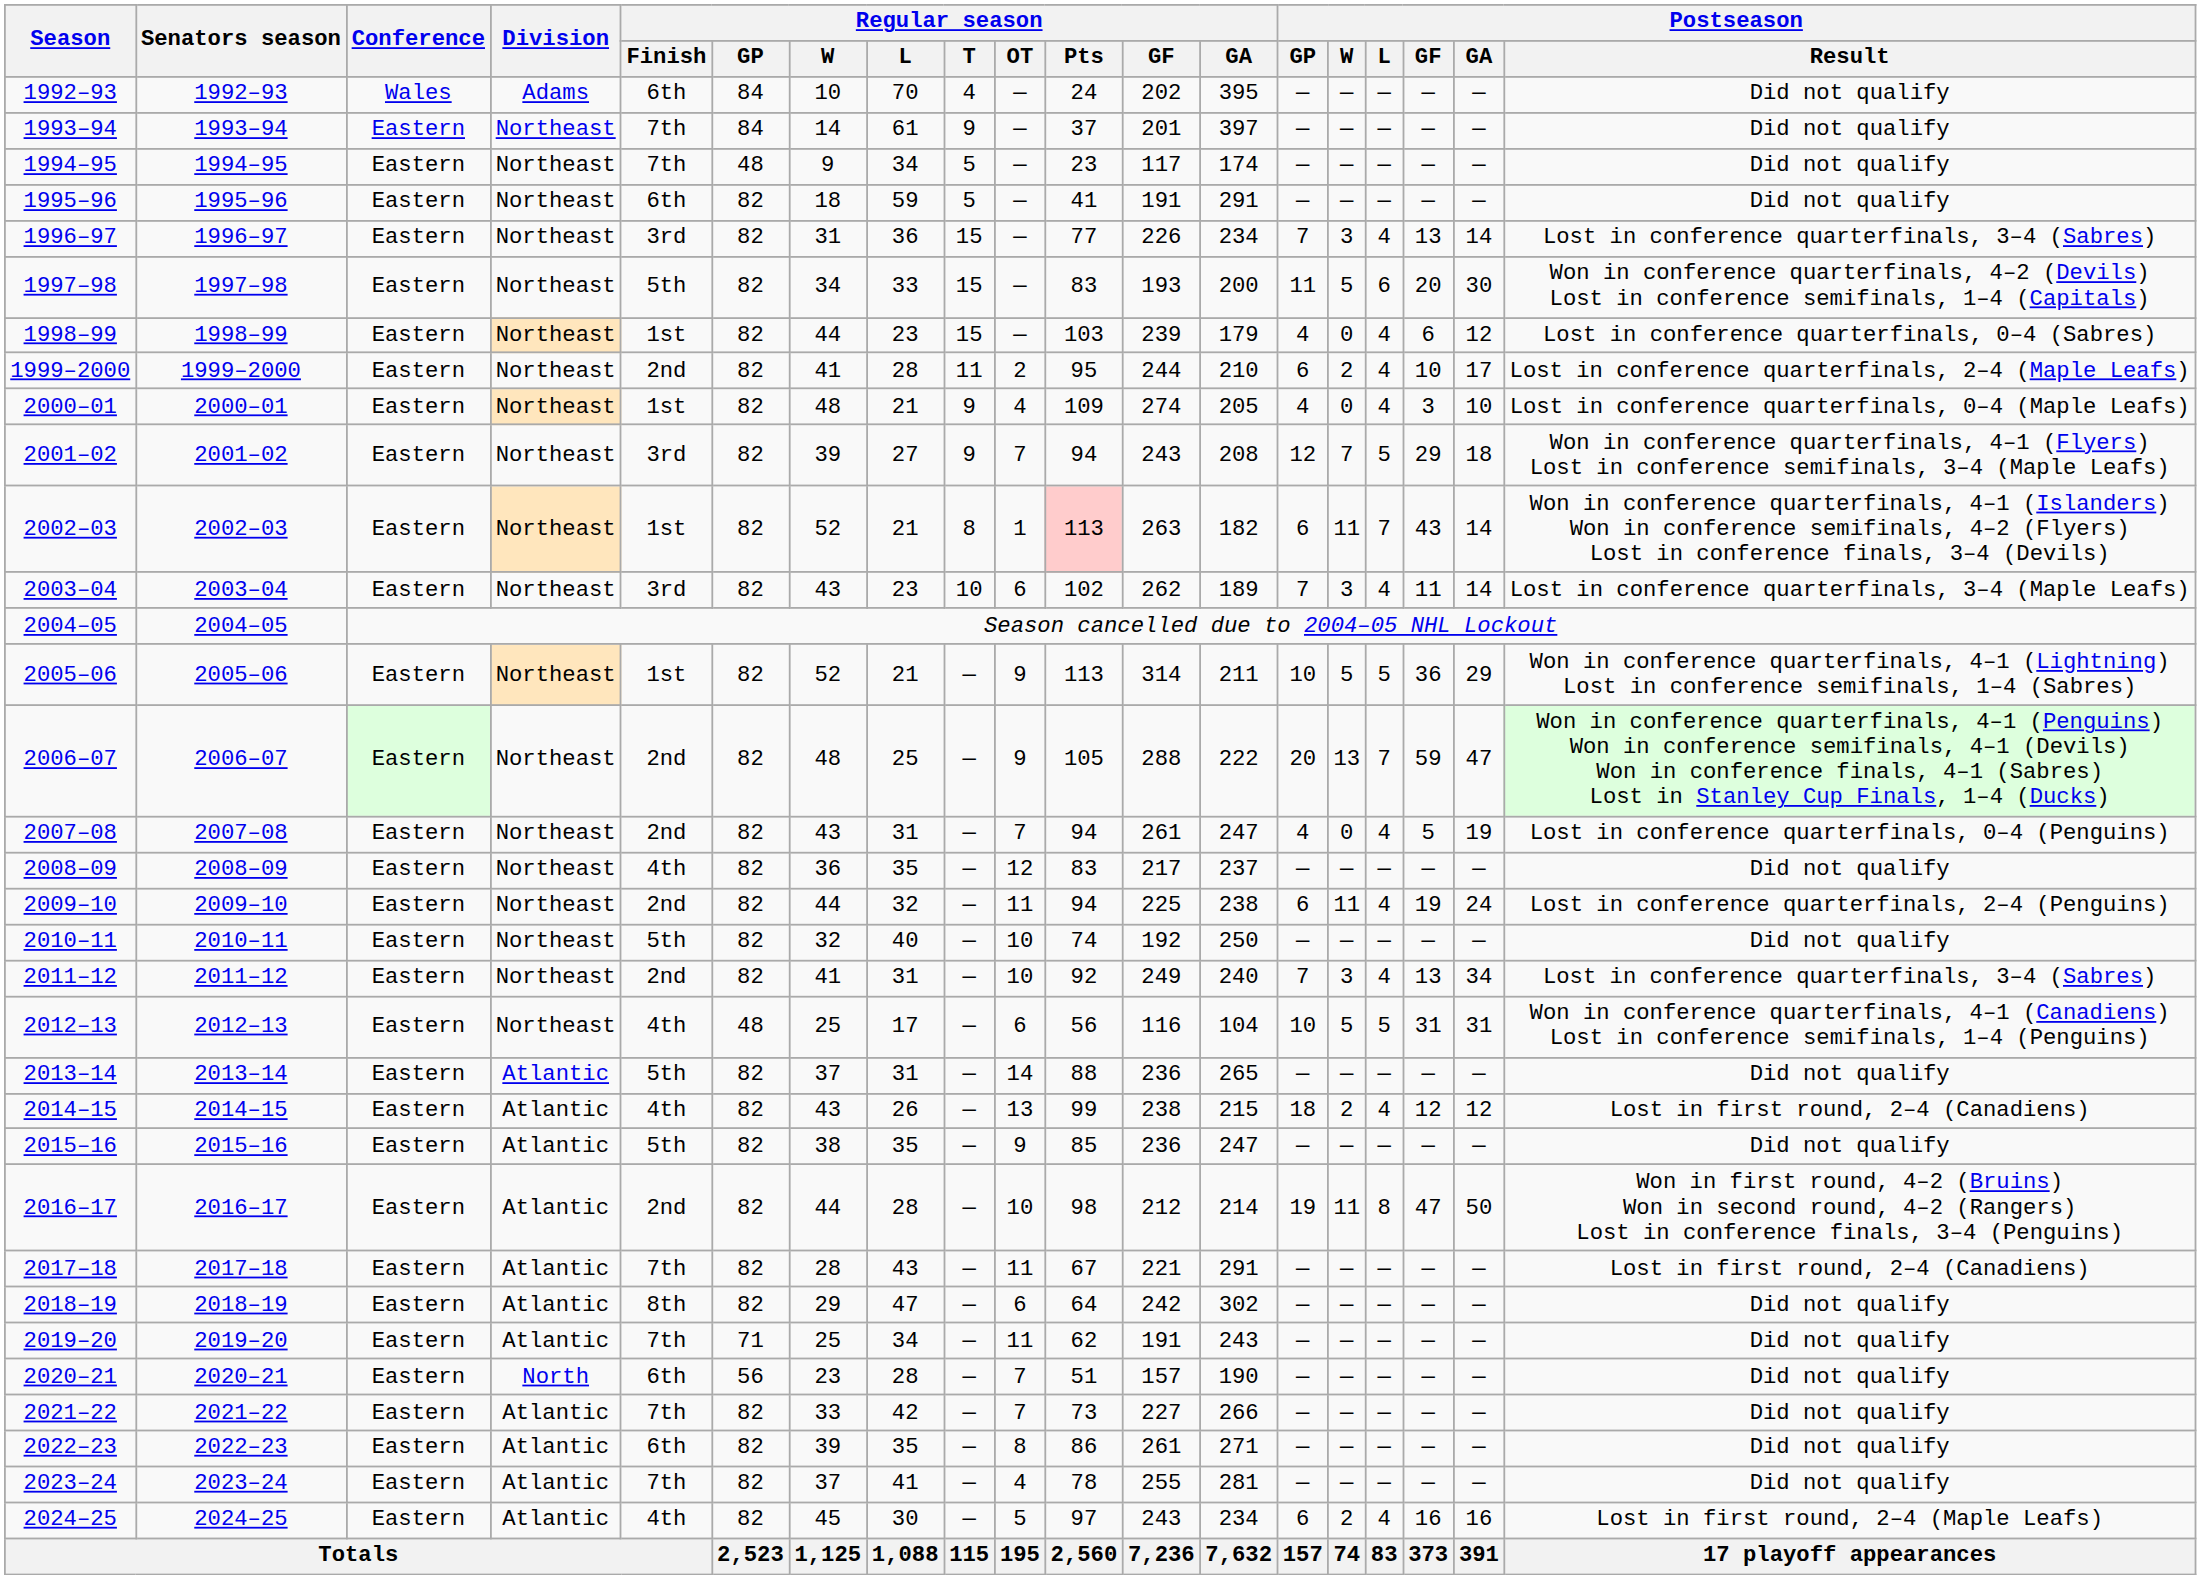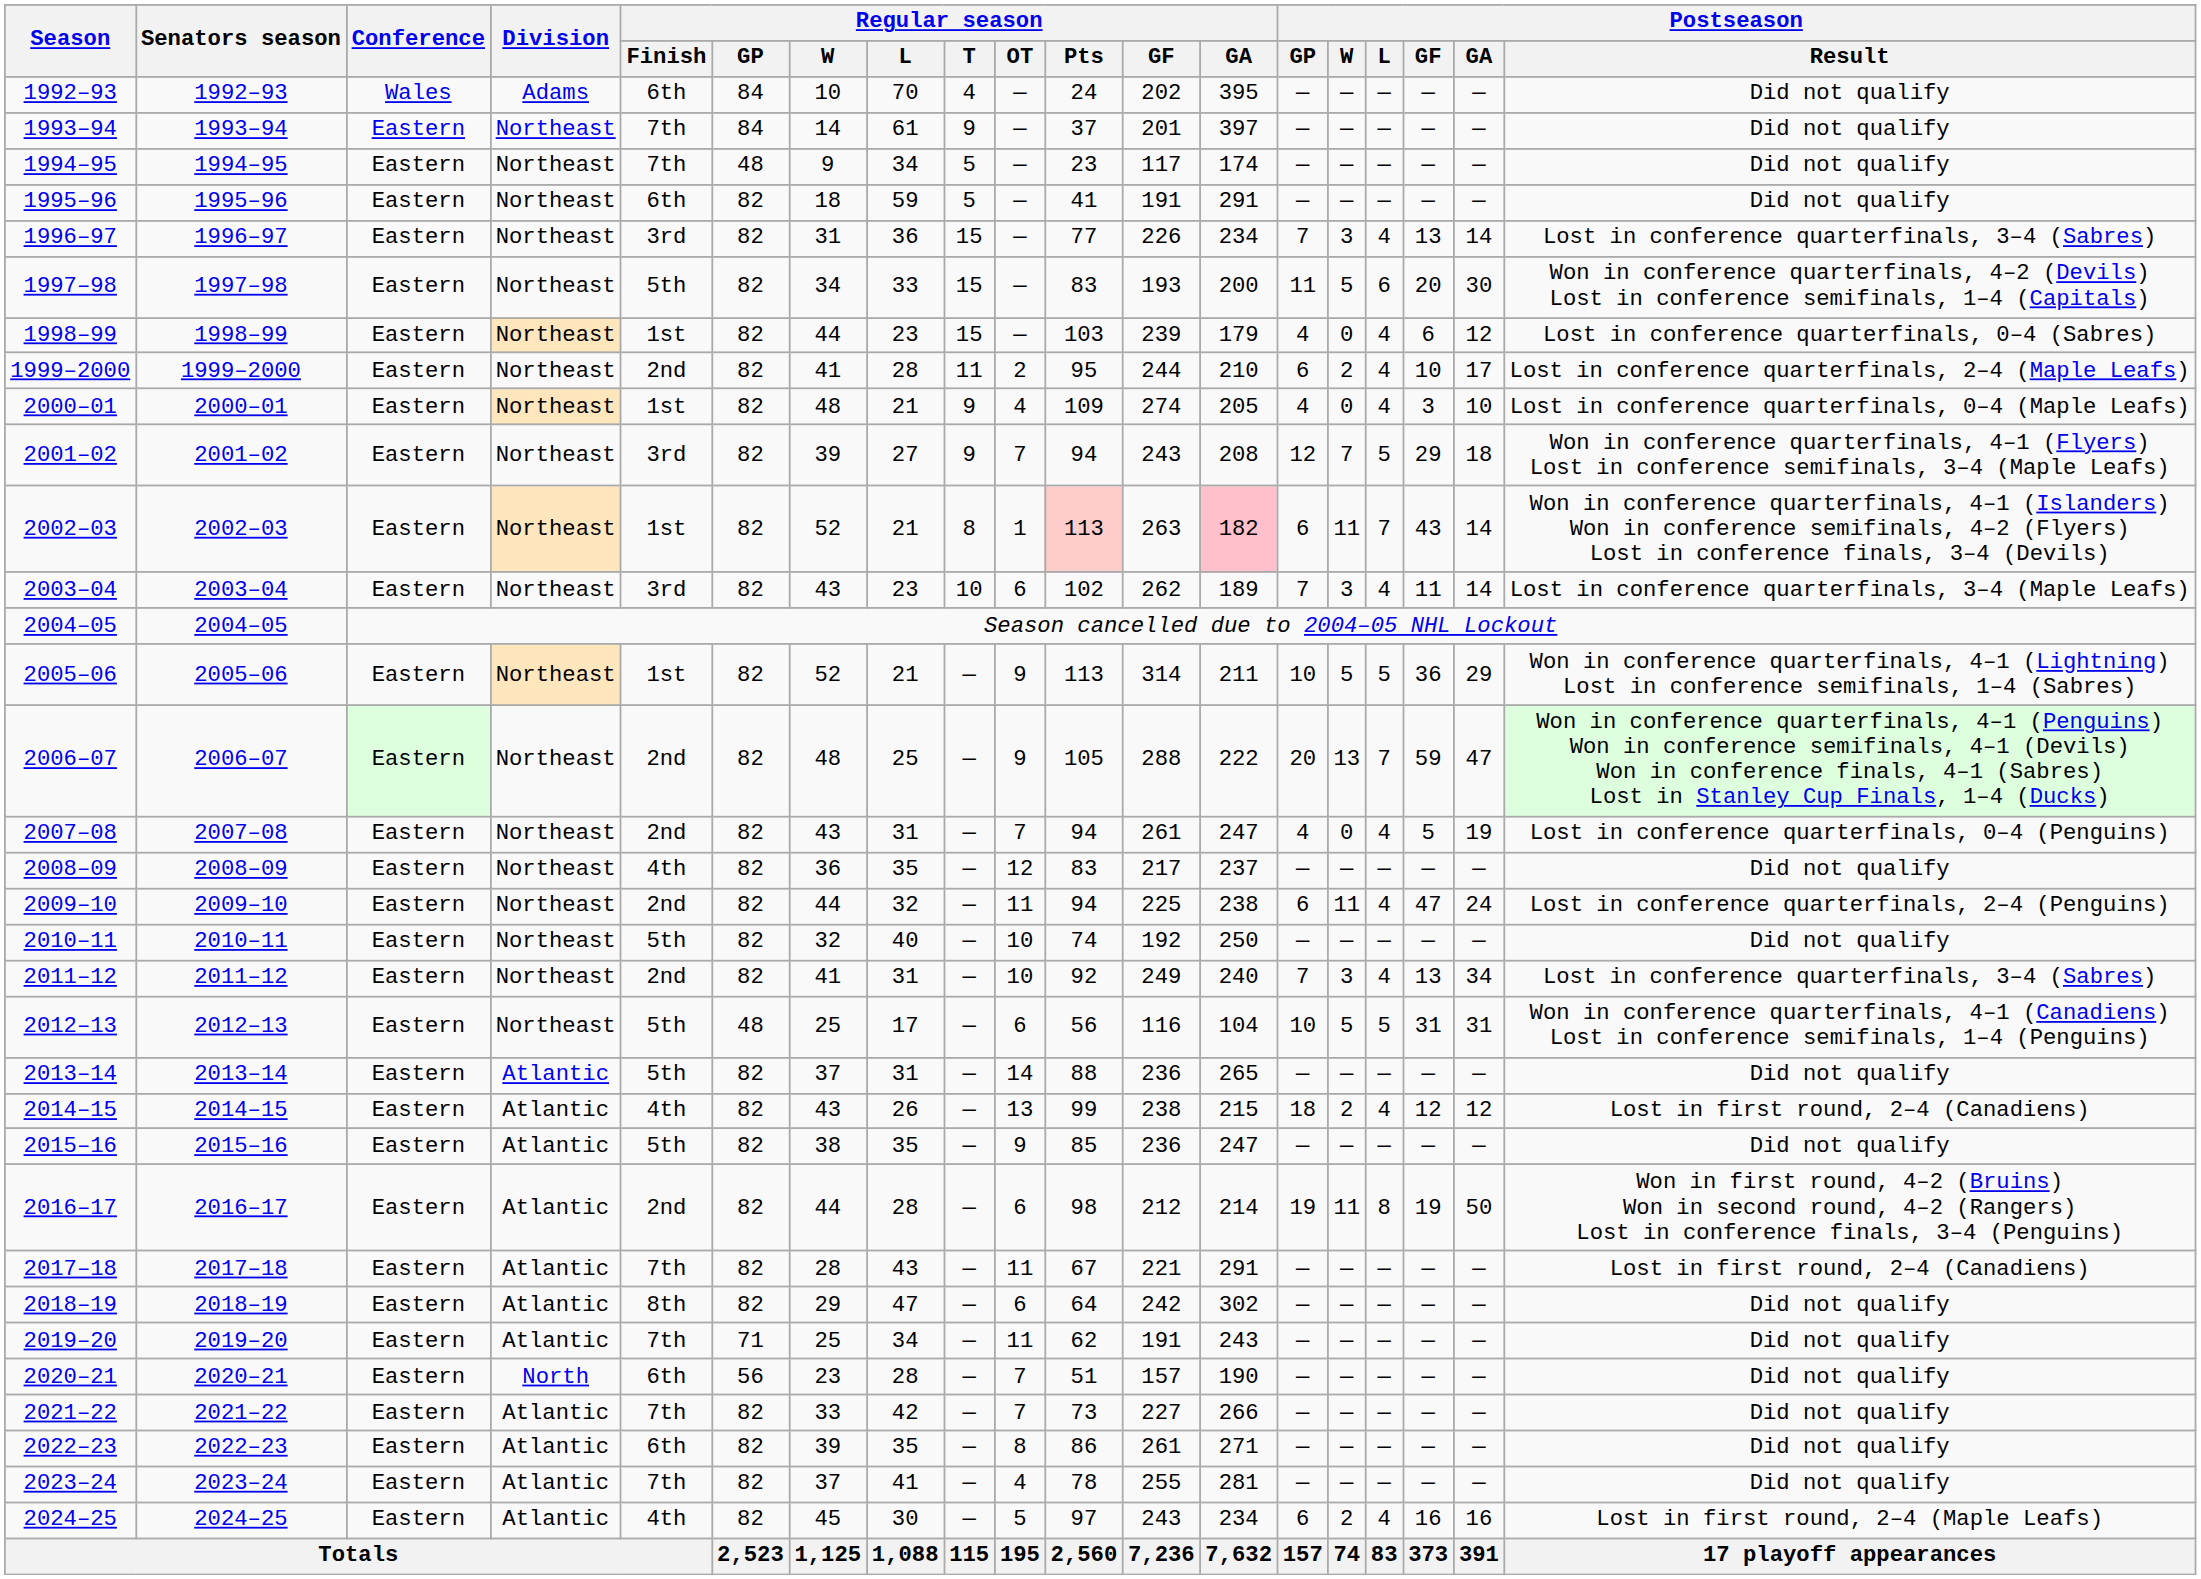(1239, 529) no background -> (1239, 529) pink background
(1428, 907) 19 -> (1428, 907) 47
(666, 1027) 4th -> (666, 1027) 5th
(1020, 1208) 10 -> (1020, 1208) 6
(1428, 1208) 47 -> (1428, 1208) 19
